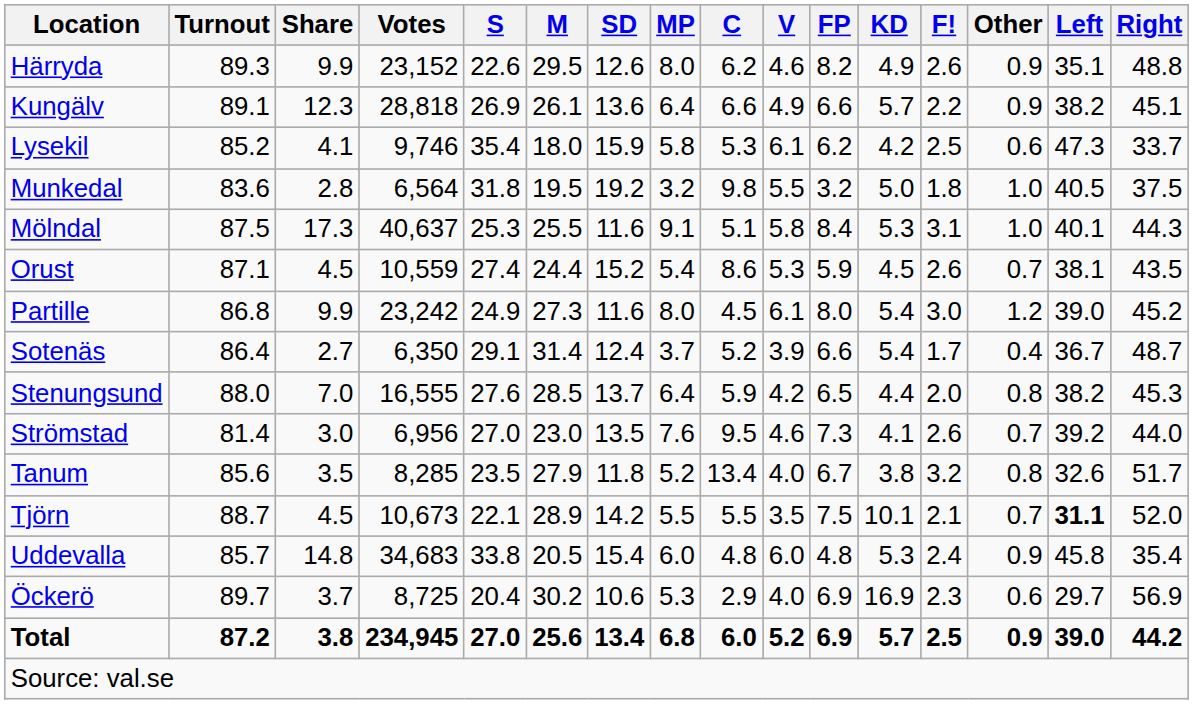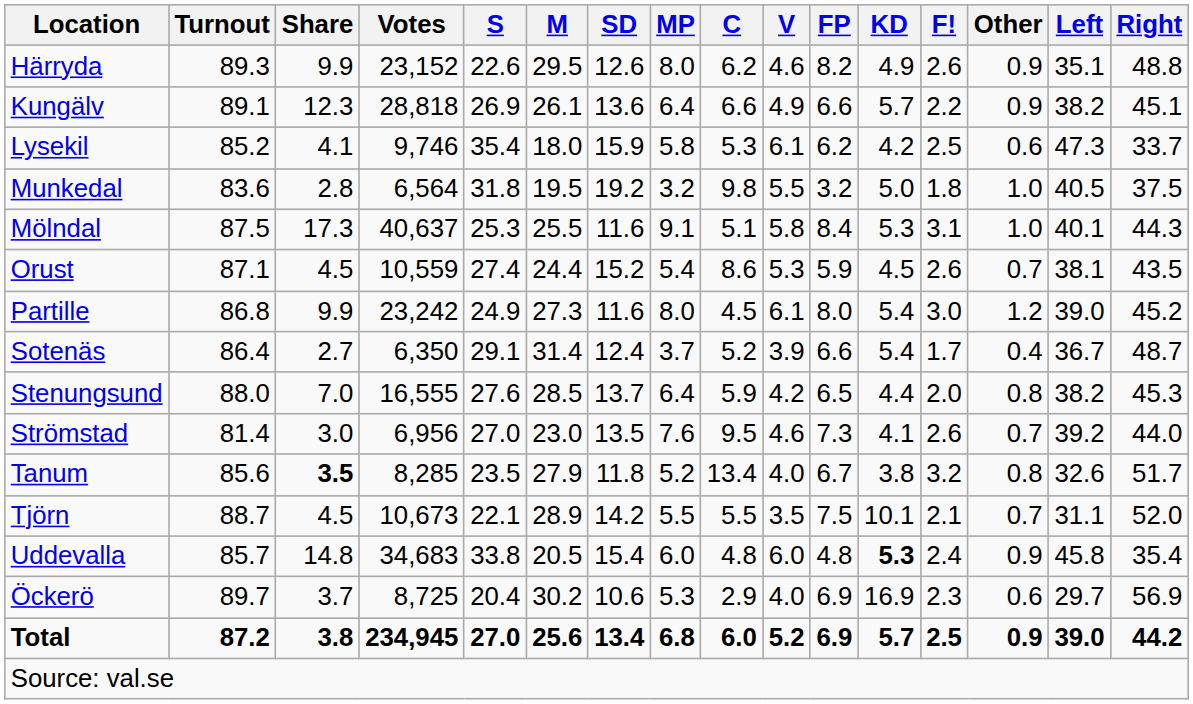(335, 474) normal -> (335, 474) bold
(1079, 515) bold -> (1079, 515) normal
(896, 556) normal -> (896, 556) bold
